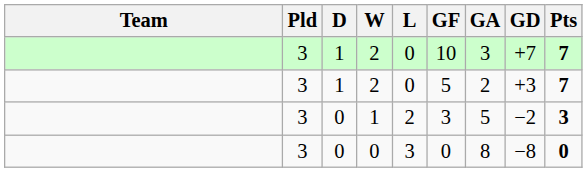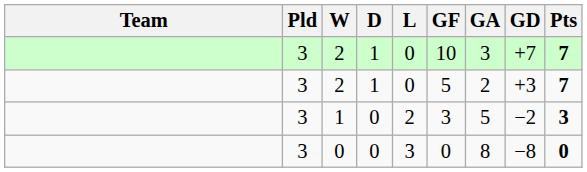columns swapped: (374, 20) <-> (339, 20)
